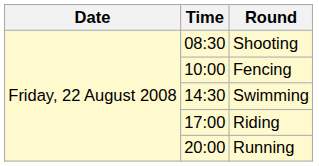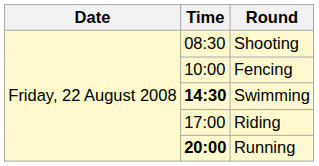(205, 95) normal -> (205, 95) bold
(205, 148) normal -> (205, 148) bold
